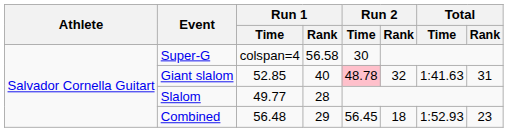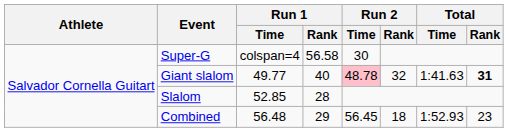(270, 76) 52.85 -> (270, 76) 49.77
(485, 76) normal -> (485, 76) bold
(270, 97) 49.77 -> (270, 97) 52.85
